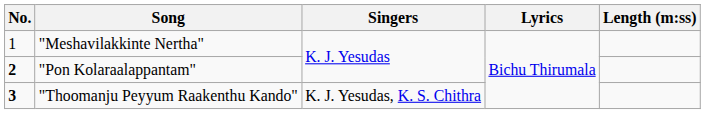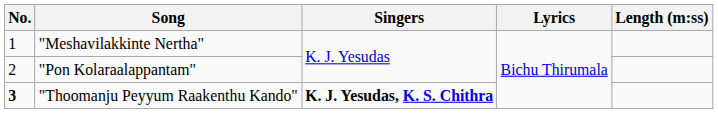(12, 69) bold -> (12, 69) normal
(393, 95) normal -> (399, 95) bold
